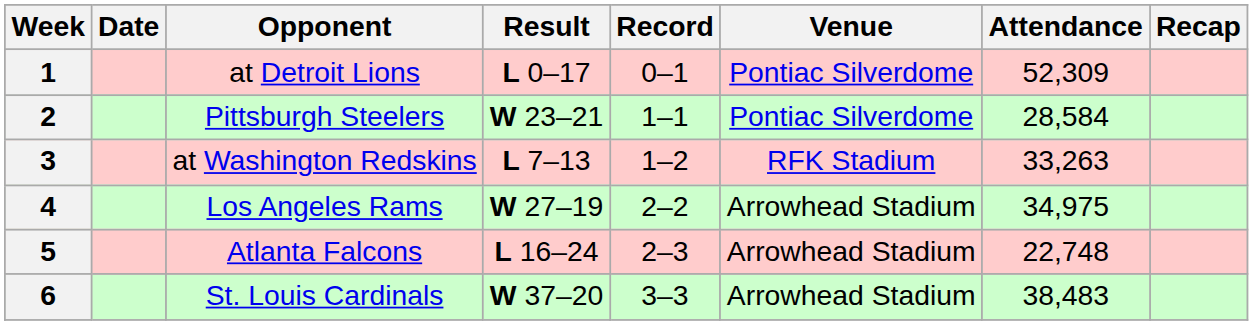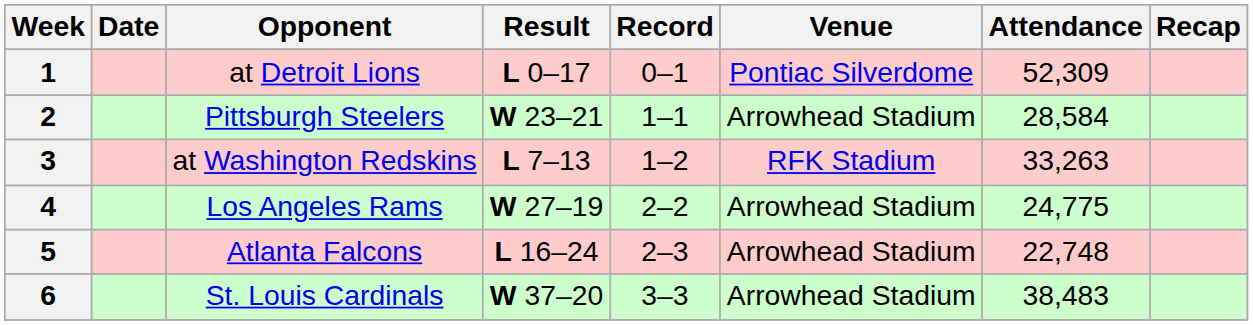(851, 116) Pontiac Silverdome -> (851, 116) Arrowhead Stadium
(1066, 206) 34,975 -> (1066, 206) 24,775
